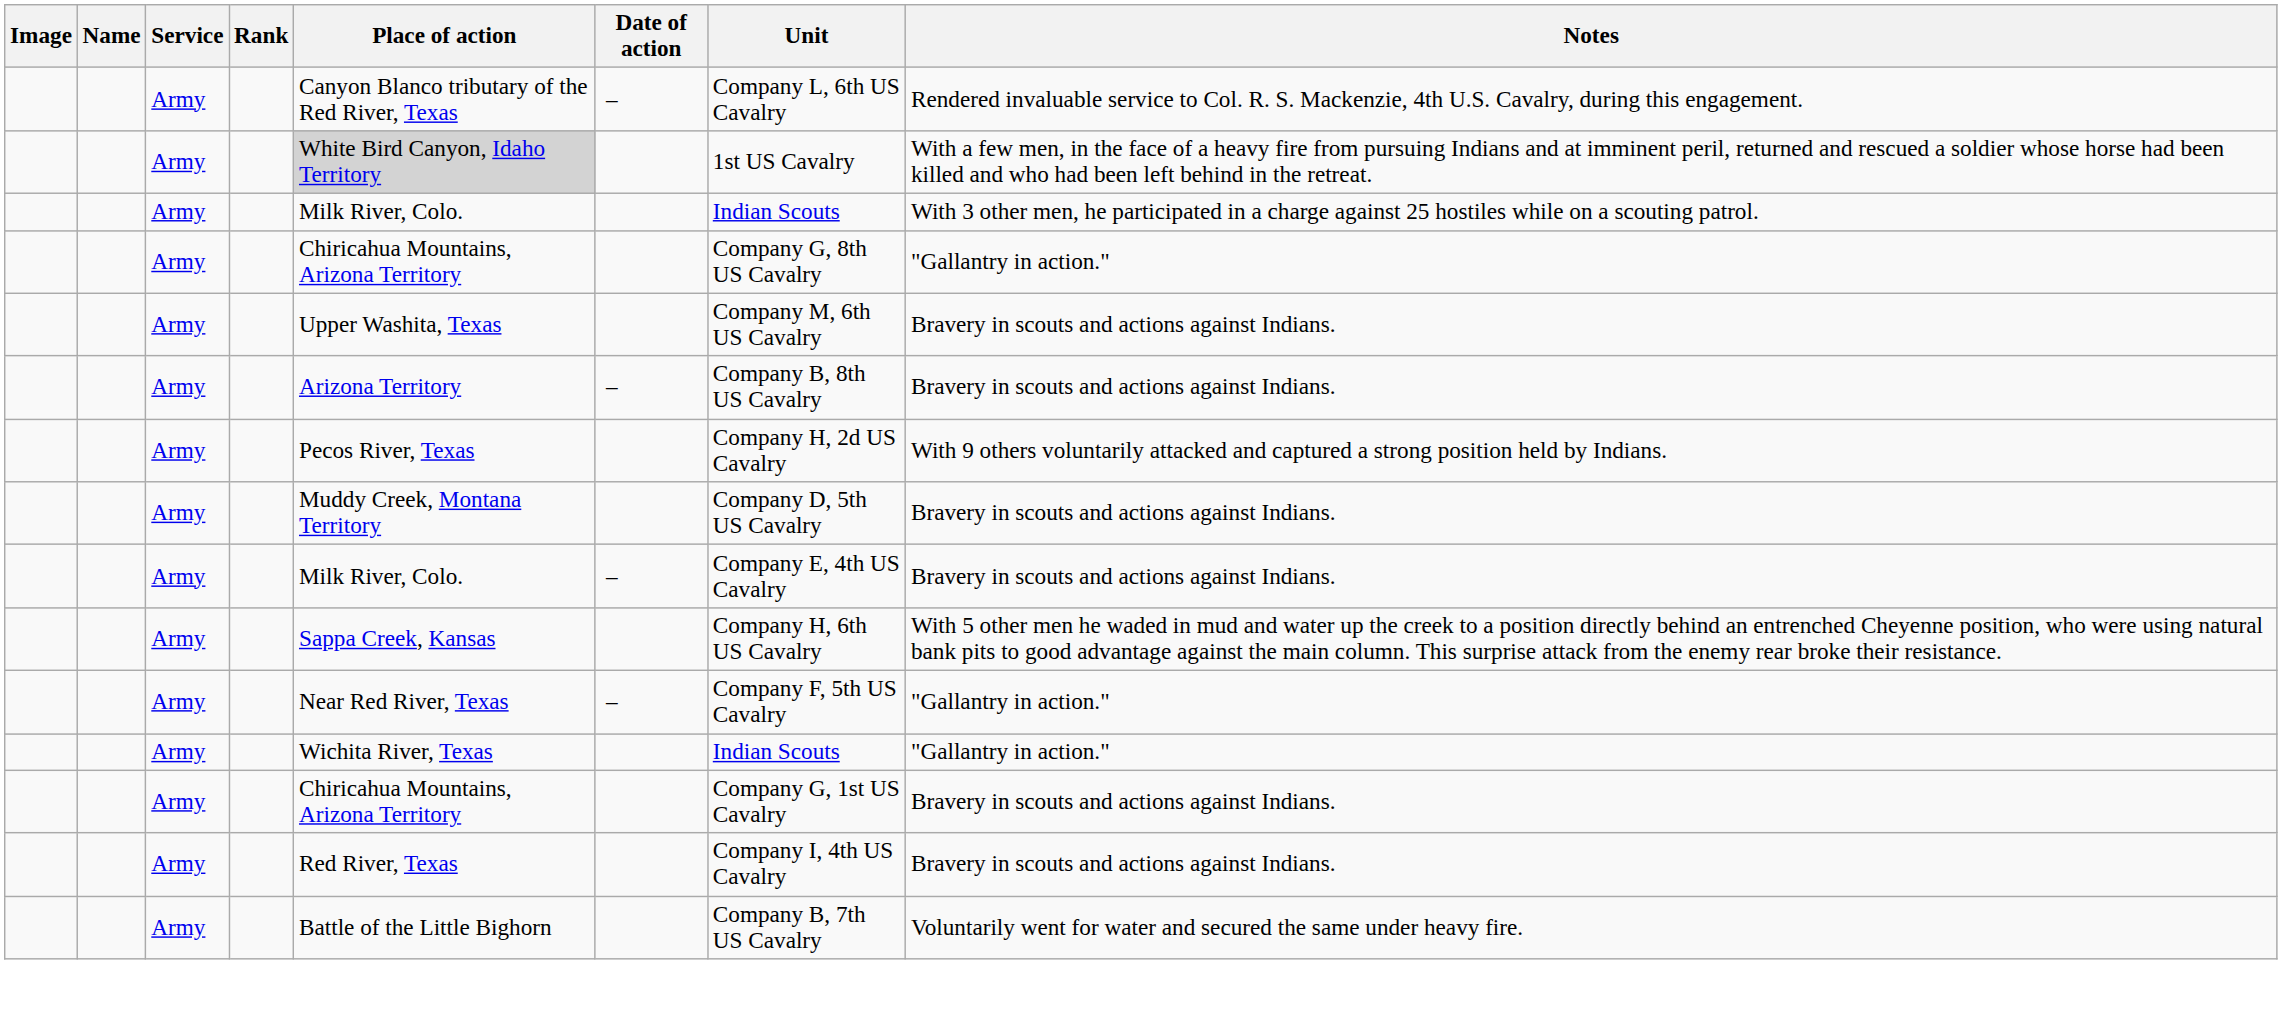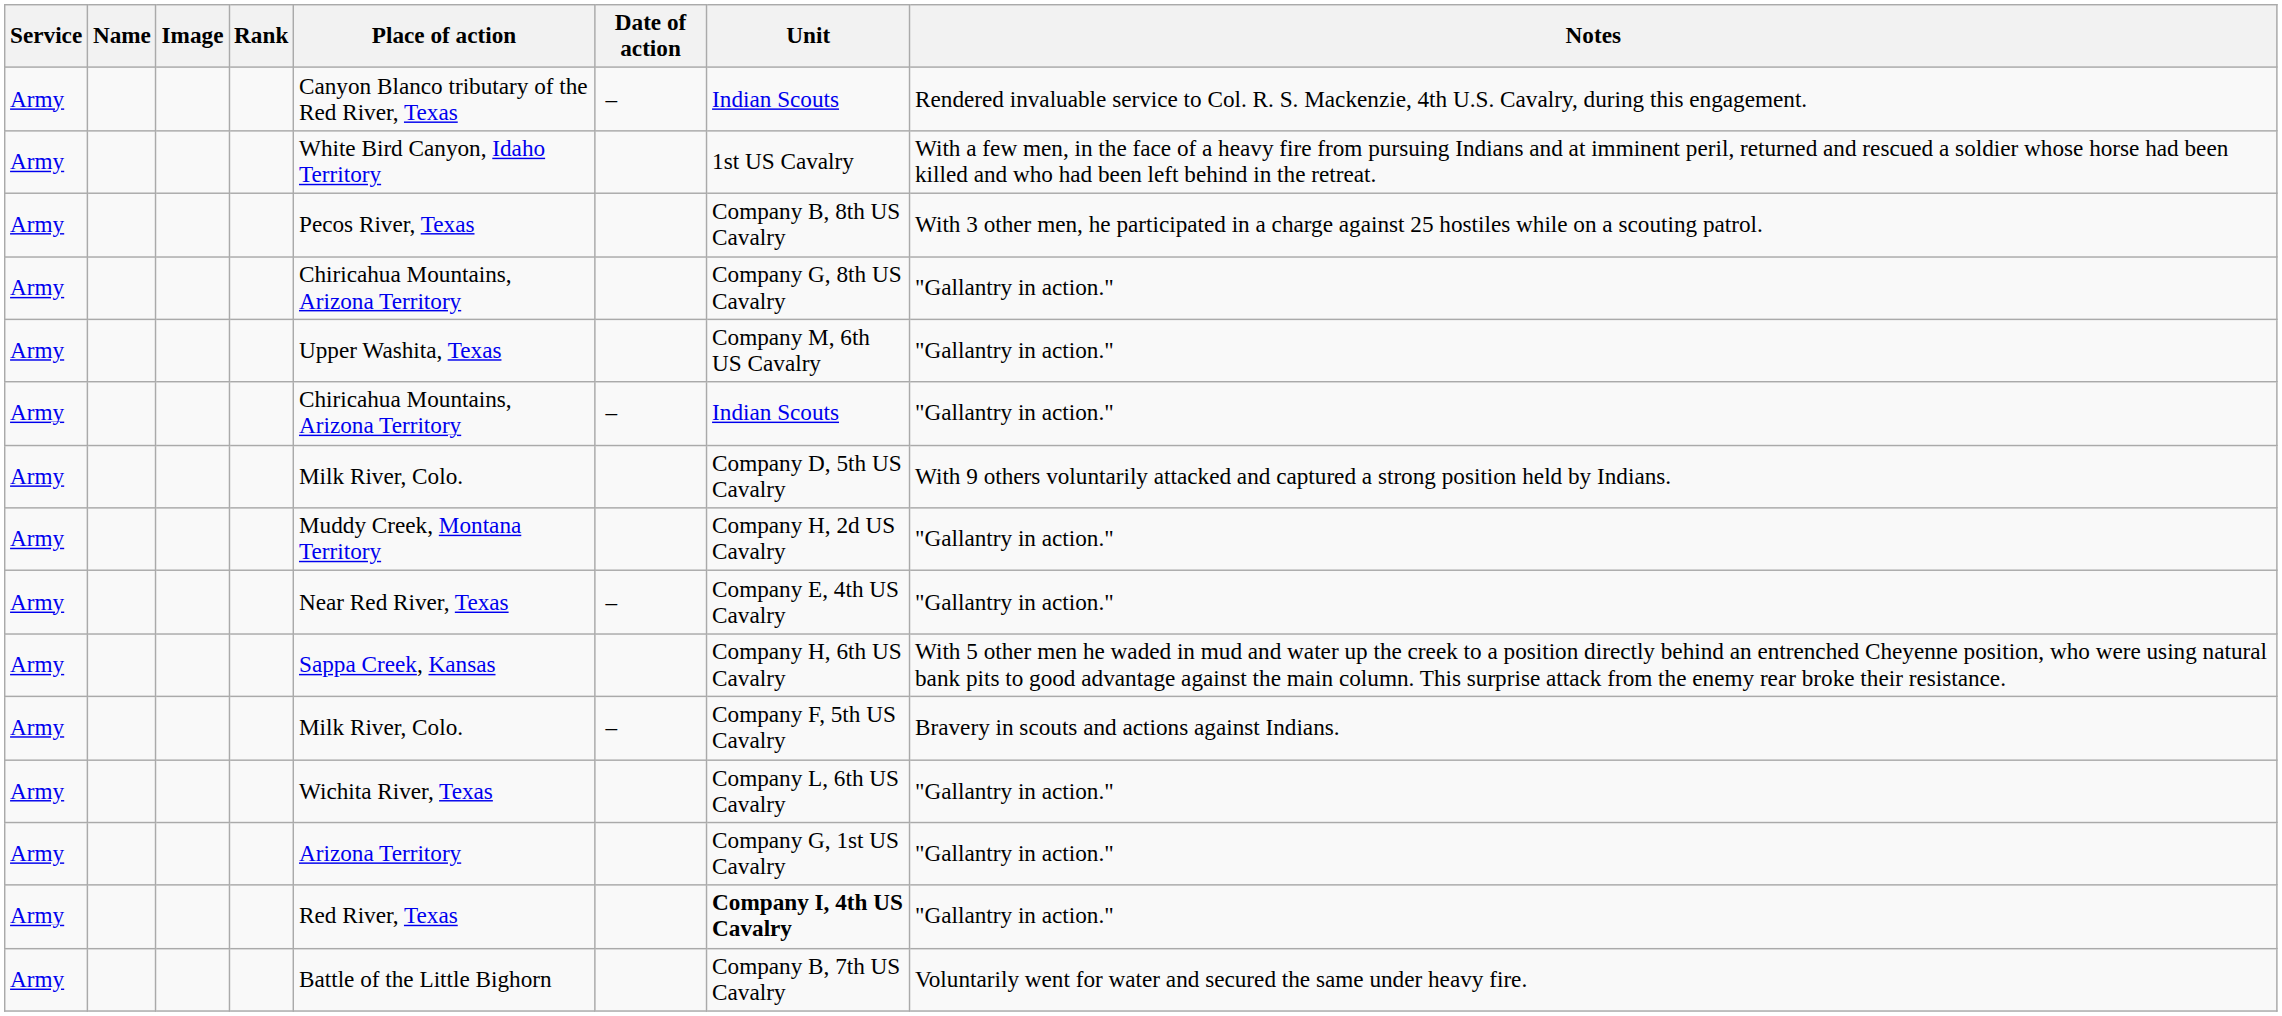columns swapped: (41, 35) <-> (187, 35)
(806, 98) Company L, 6th US Cavalry -> (776, 98) Indian Scouts
(422, 161) lightgrey background -> (422, 161) no background
(381, 211) Milk River, Colo. -> (387, 224) Pecos River, Texas
(776, 211) Indian Scouts -> (806, 224) Company B, 8th US Cavalry
(1123, 324) Bravery in scouts and actions against Indians. -> (1014, 350) "Gallantry in action."
(380, 387) Arizona Territory -> (405, 413) Chiricahua Mountains, Arizona Territory
(789, 387) Company B, 8th US Cavalry -> (776, 413) Indian Scouts
(1123, 387) Bravery in scouts and actions against Indians. -> (1014, 413) "Gallantry in action."
(387, 450) Pecos River, Texas -> (381, 476) Milk River, Colo.
(804, 450) Company H, 2d US Cavalry -> (807, 476) Company D, 5th US Cavalry
(790, 512) Company D, 5th US Cavalry -> (804, 539) Company H, 2d US Cavalry
(1123, 512) Bravery in scouts and actions against Indians. -> (1014, 539) "Gallantry in action."
(381, 575) Milk River, Colo. -> (404, 601) Near Red River, Texas
(1123, 575) Bravery in scouts and actions against Indians. -> (1014, 601) "Gallantry in action."
(404, 701) Near Red River, Texas -> (381, 727) Milk River, Colo.
(1010, 701) "Gallantry in action." -> (1127, 727) Bravery in scouts and actions against Indians.
(776, 751) Indian Scouts -> (806, 790) Company L, 6th US Cavalry
(405, 801) Chiricahua Mountains, Arizona Territory -> (380, 853) Arizona Territory
(1123, 801) Bravery in scouts and actions against Indians. -> (1014, 853) "Gallantry in action."
(803, 864) normal -> (807, 916) bold
(1123, 864) Bravery in scouts and actions against Indians. -> (1014, 916) "Gallantry in action."
